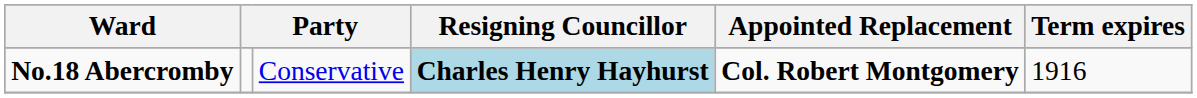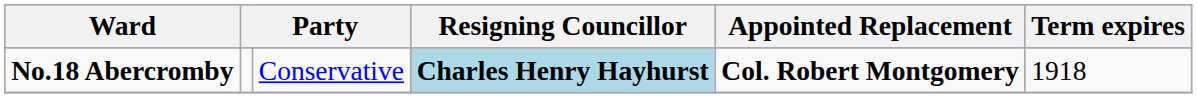(1059, 69) 1916 -> (1059, 69) 1918
